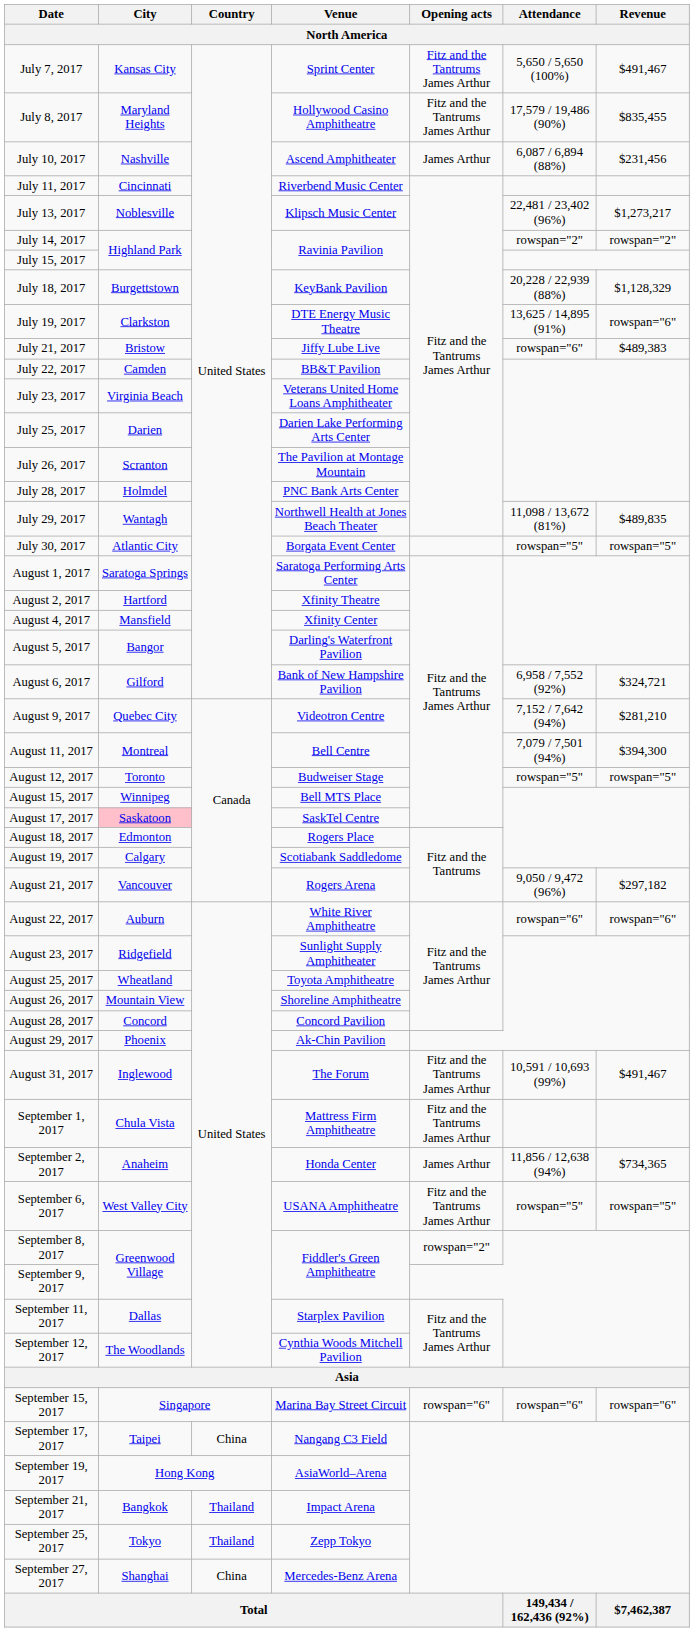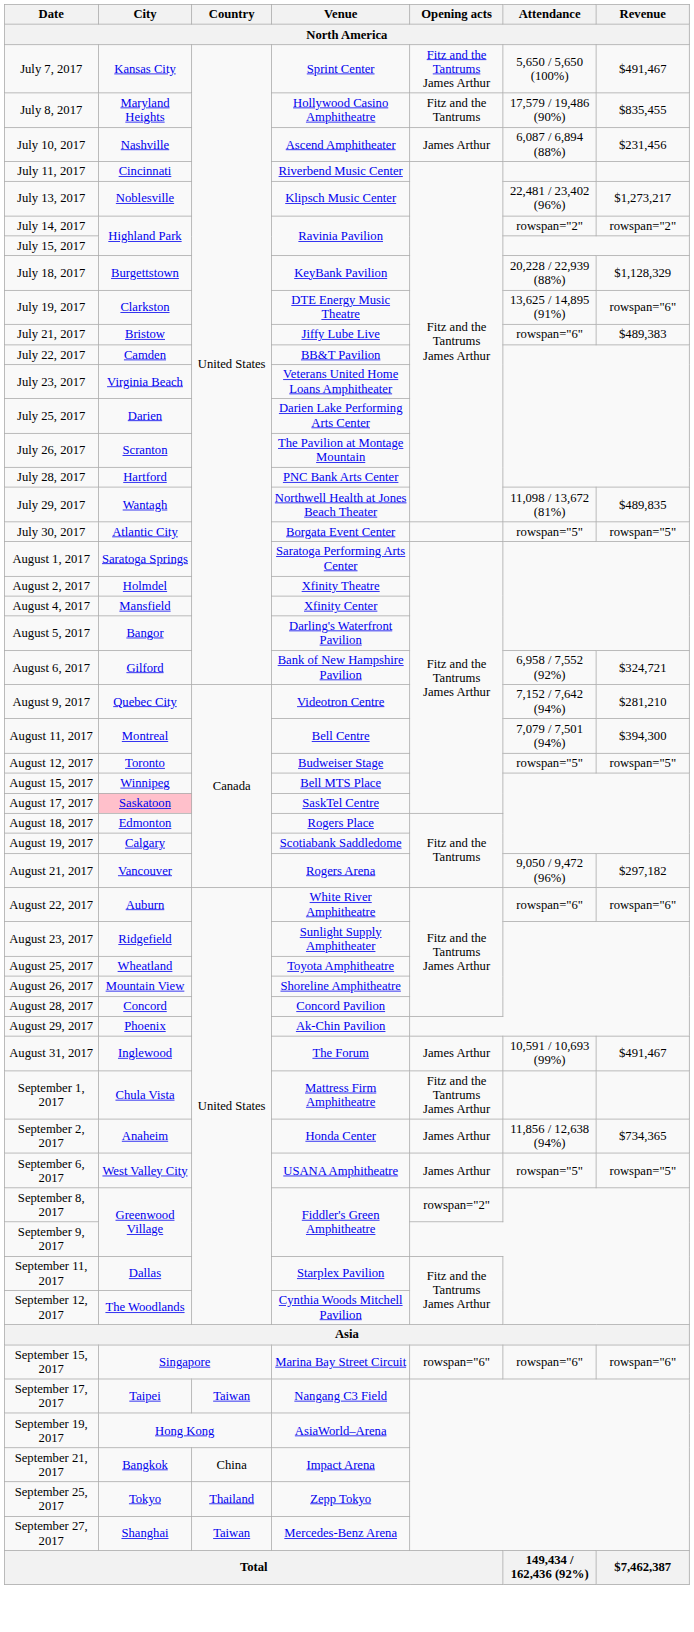(457, 117) Fitz and the Tantrums James Arthur -> (457, 110) Fitz and the Tantrums
(145, 491) Holmdel -> (145, 477) Hartford
(145, 600) Hartford -> (145, 586) Holmdel
(457, 1074) Fitz and the Tantrums James Arthur -> (457, 1053) James Arthur
(457, 1206) Fitz and the Tantrums James Arthur -> (457, 1170) James Arthur
(232, 1438) China -> (232, 1396) Taiwan
(232, 1507) Thailand -> (232, 1464) China
(232, 1575) China -> (232, 1533) Taiwan
